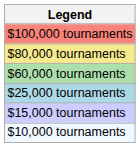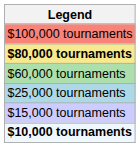(67, 53) normal -> (70, 53) bold
(67, 132) normal -> (70, 132) bold
